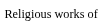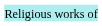(51, 13) no background -> (51, 13) paleturquoise background
